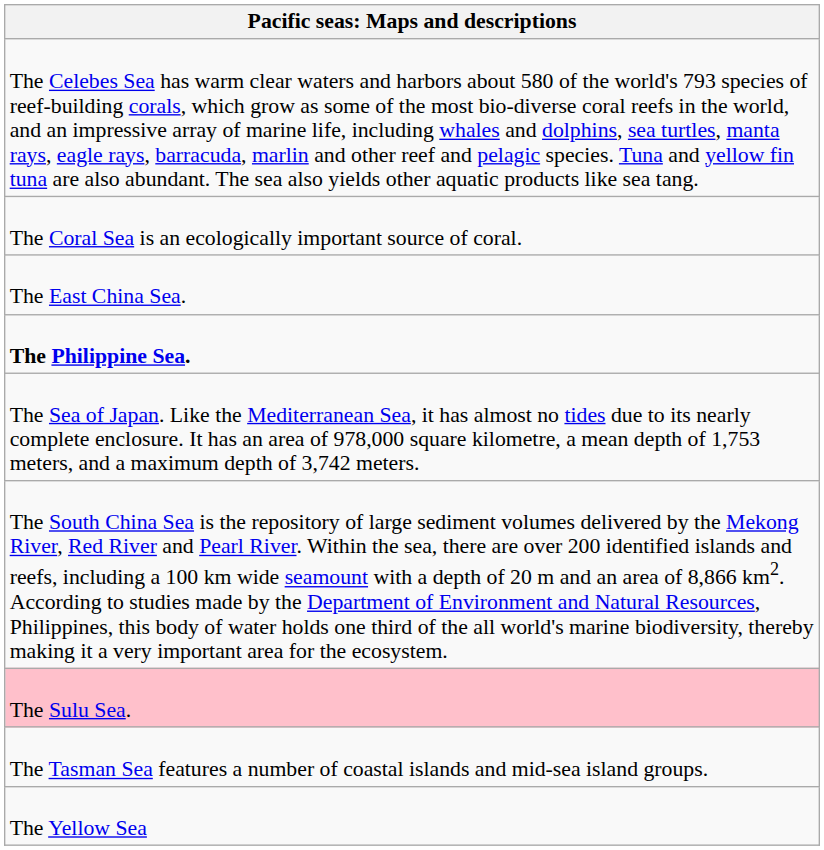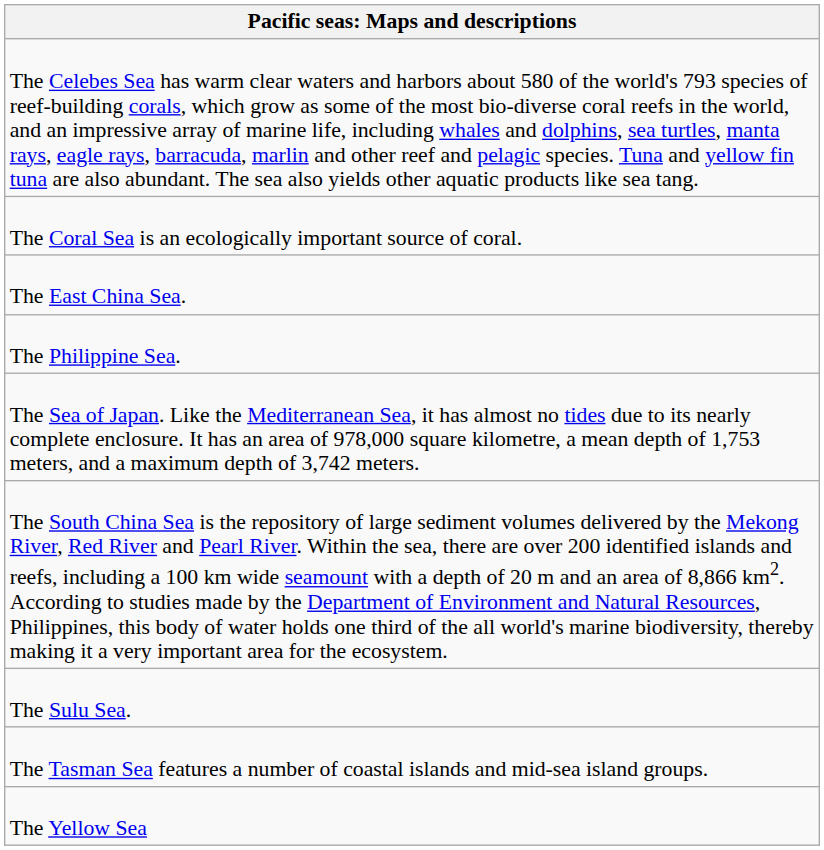(100, 355) bold -> (95, 355) normal
(70, 709) pink background -> (70, 709) no background
